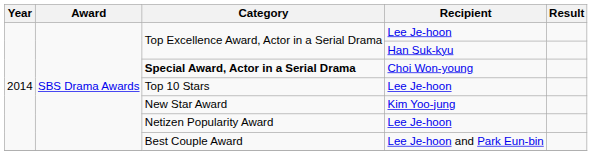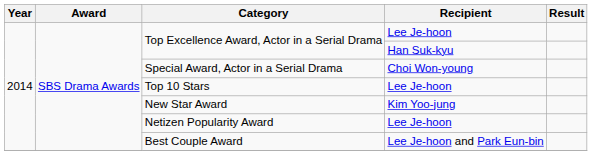(250, 68) bold -> (244, 68) normal
